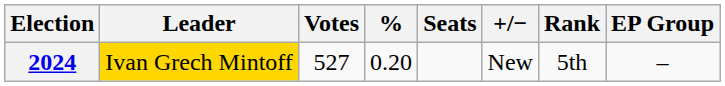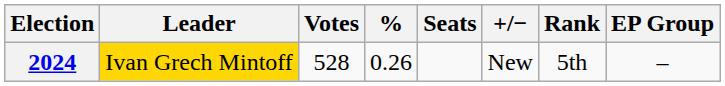(331, 61) 527 -> (331, 61) 528
(391, 61) 0.20 -> (391, 61) 0.26
